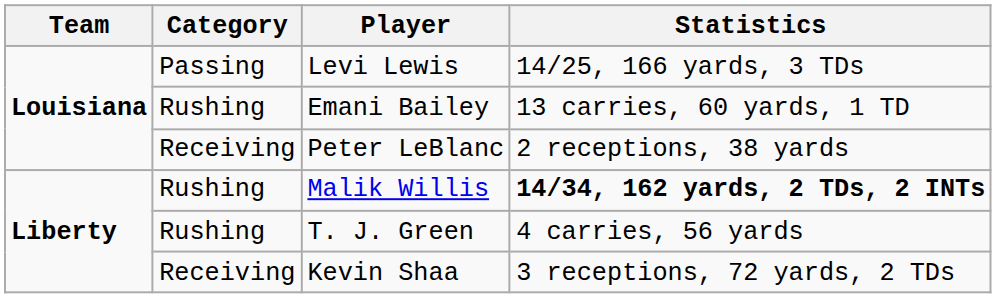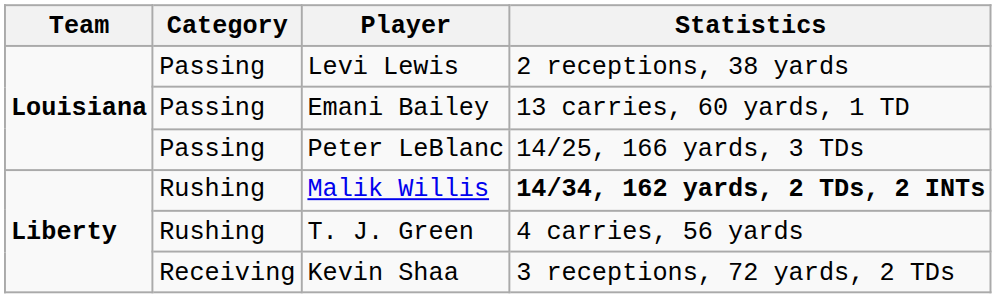(690, 67) 14/25, 166 yards, 3 TDs -> (683, 67) 2 receptions, 38 yards
(212, 108) Rushing -> (212, 108) Passing
(227, 149) Receiving -> (212, 149) Passing
(683, 149) 2 receptions, 38 yards -> (690, 149) 14/25, 166 yards, 3 TDs
